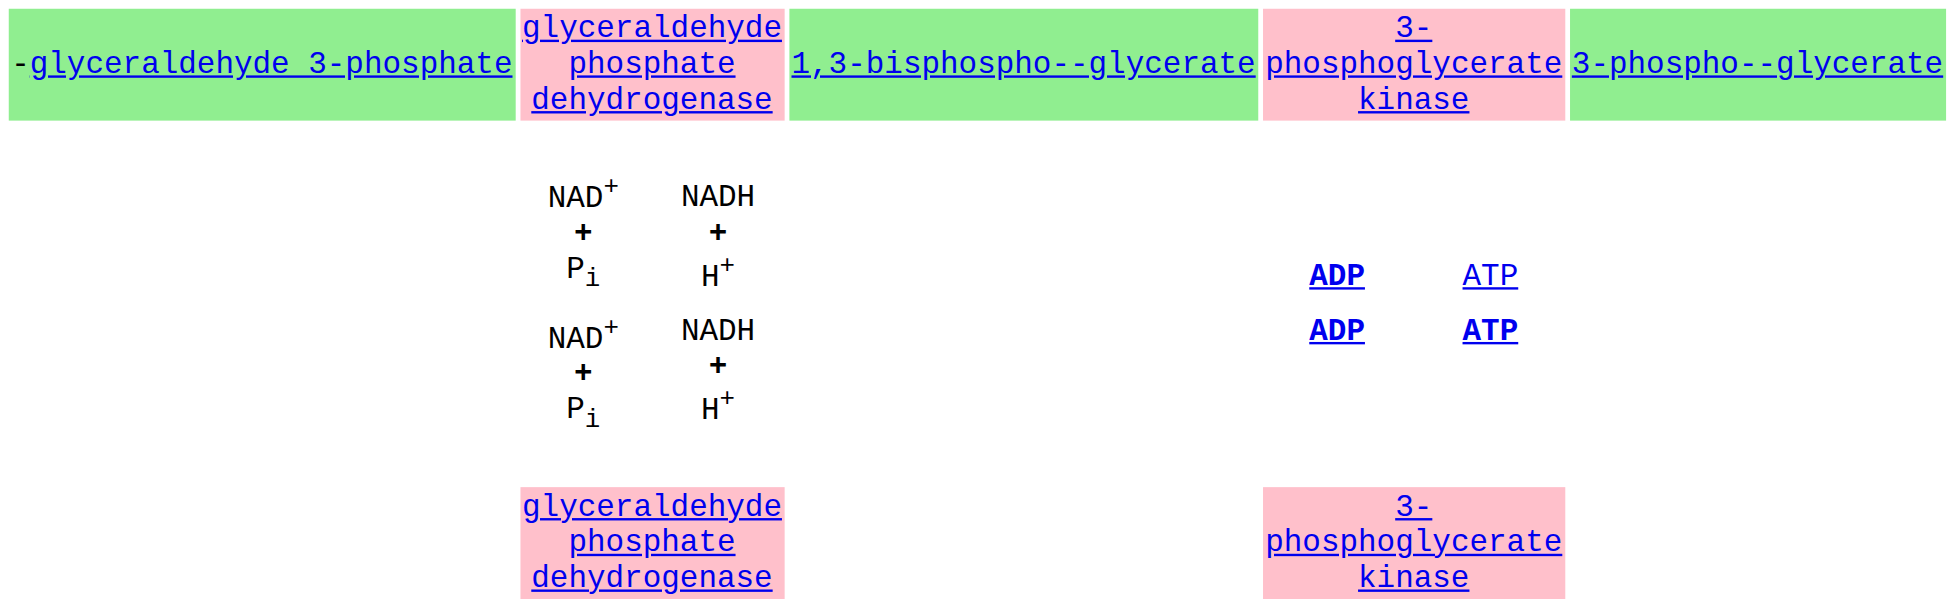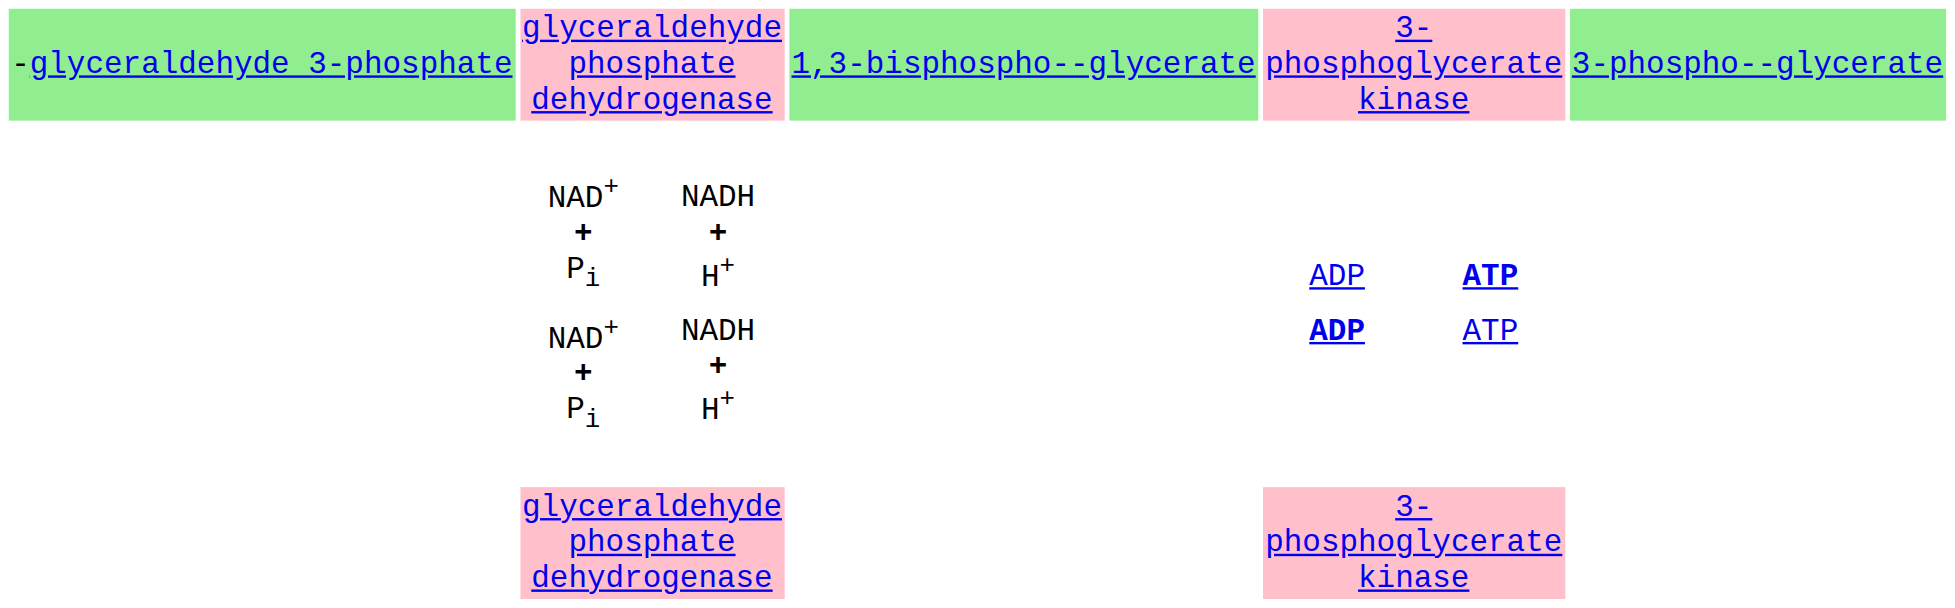(1337, 276) bold -> (1337, 276) normal
(1490, 276) normal -> (1490, 276) bold
(1490, 331) bold -> (1490, 331) normal
